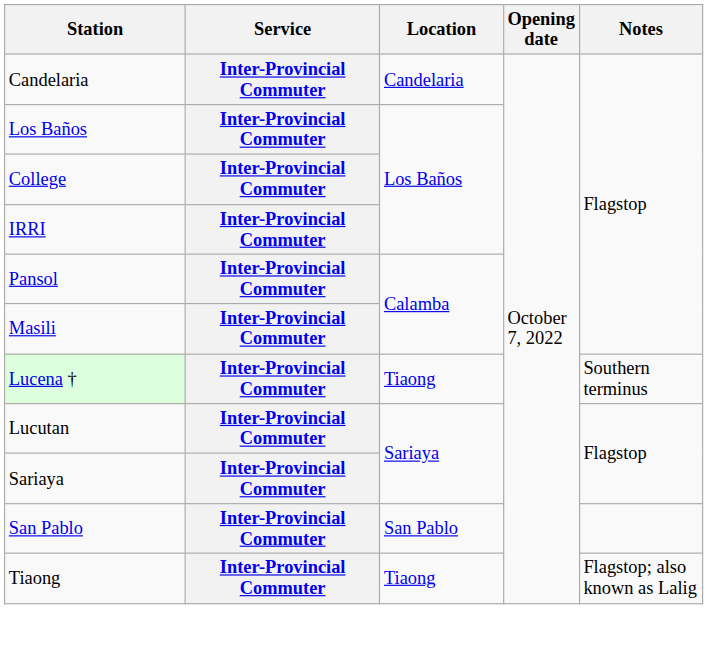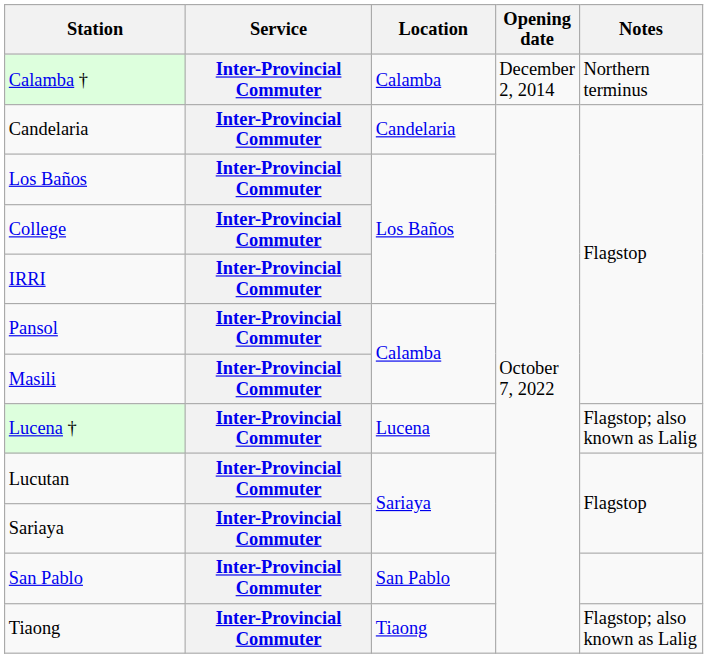+ row: (48, 79)
(410, 378) Tiaong -> (403, 428) Lucena
(617, 378) Southern terminus -> (640, 428) Flagstop; also known as Lalig
